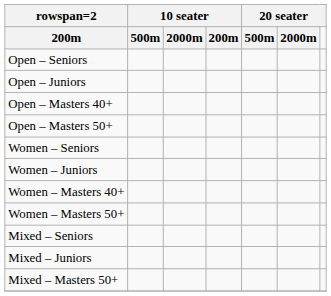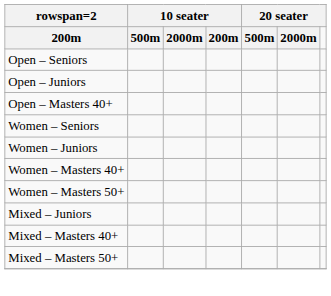- row: (60, 126)
- row: (51, 236)
+ row: (63, 236)
